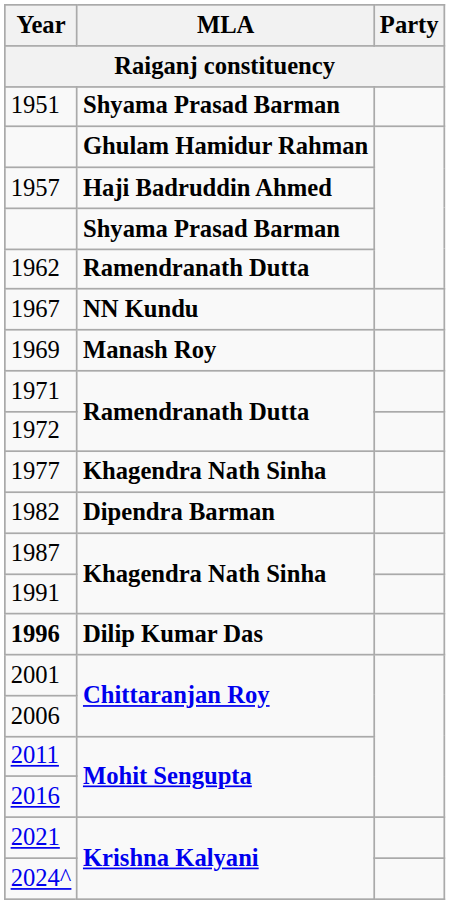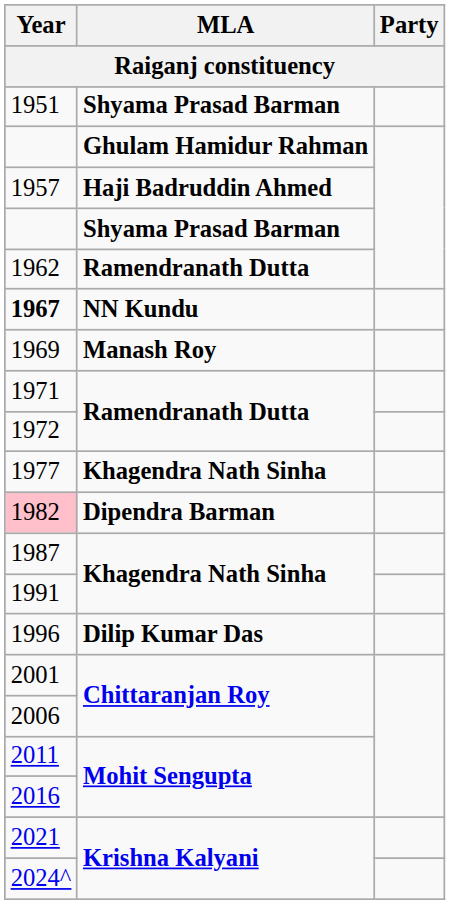(35, 309) normal -> (35, 309) bold
(35, 512) no background -> (35, 512) pink background
(35, 634) bold -> (35, 634) normal
